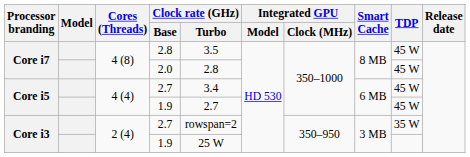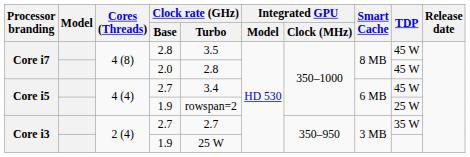(211, 106) 2.7 -> (211, 106) rowspan=2
(407, 106) 45 W -> (407, 106) 25 W
(211, 124) rowspan=2 -> (211, 124) 2.7
